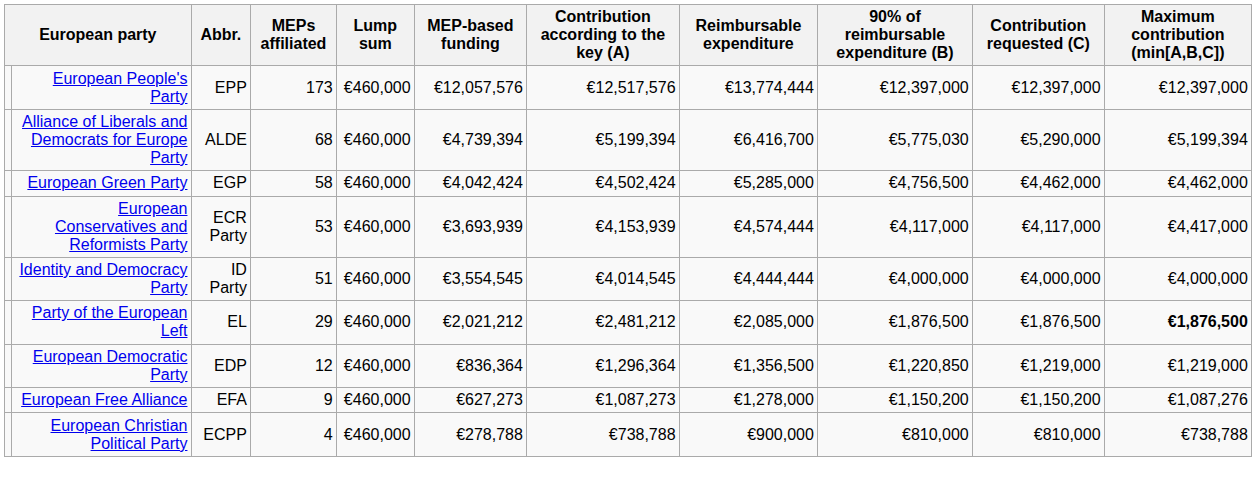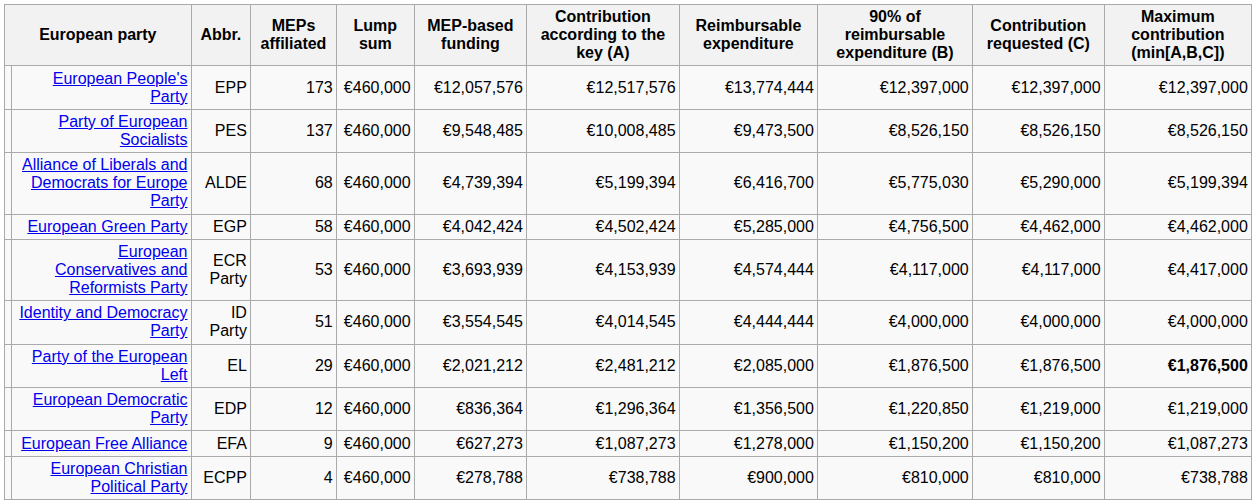+ row: (123, 130)
(1208, 400) €1,087,276 -> (1208, 443) €1,087,273
